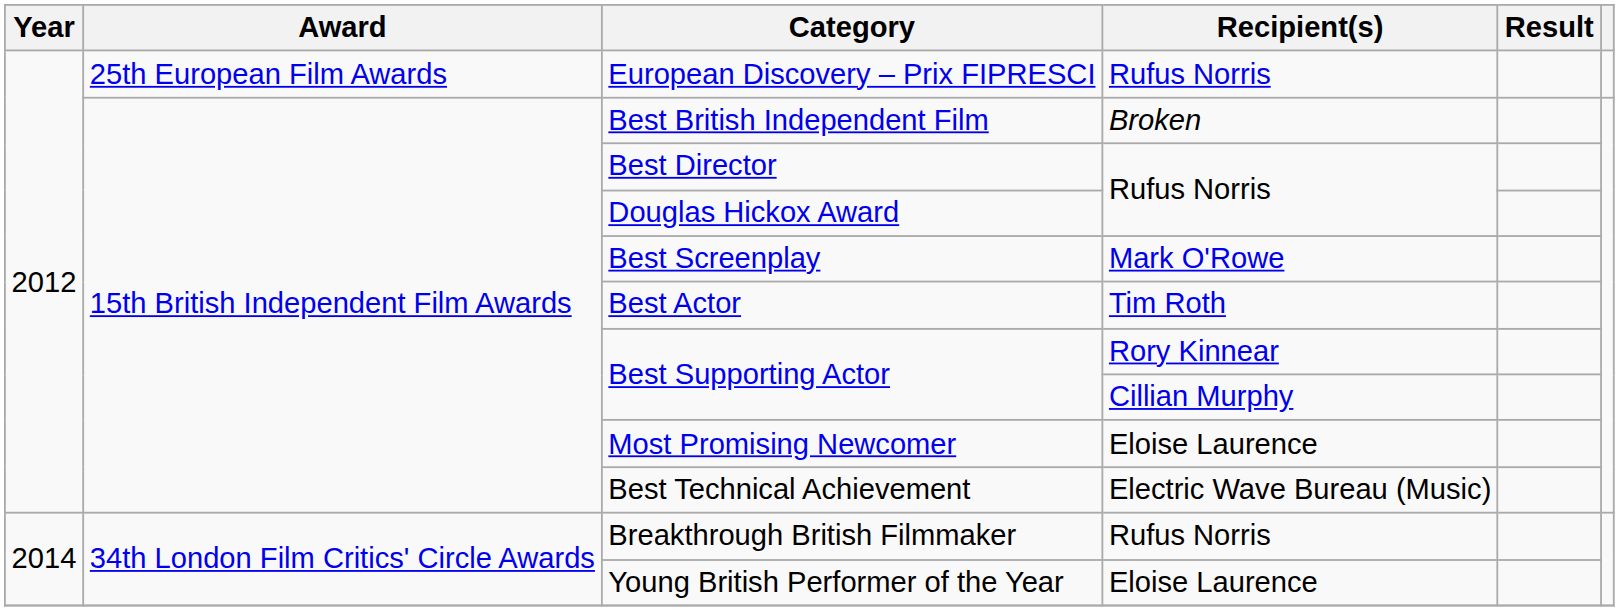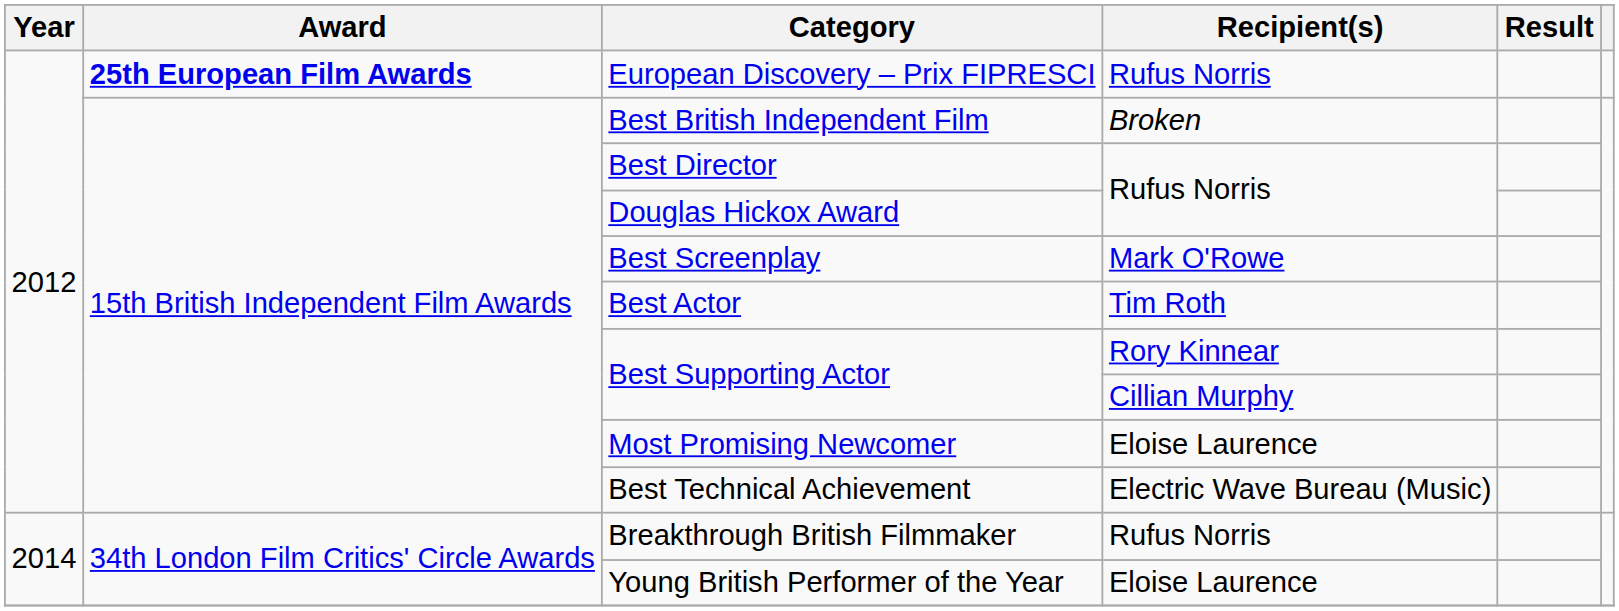(268, 73) normal -> (281, 73) bold
